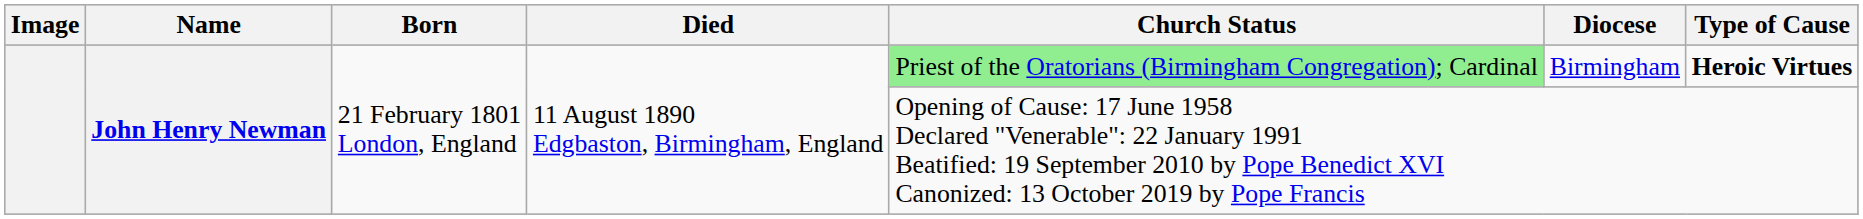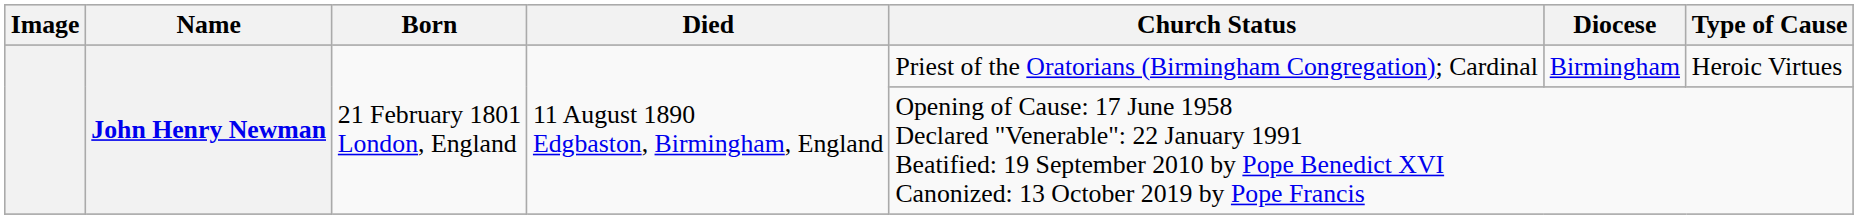(1217, 65) lightgreen background -> (1217, 65) no background
(1772, 65) bold -> (1767, 65) normal
